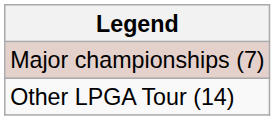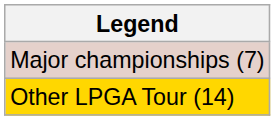(122, 97) no background -> (122, 97) gold background
